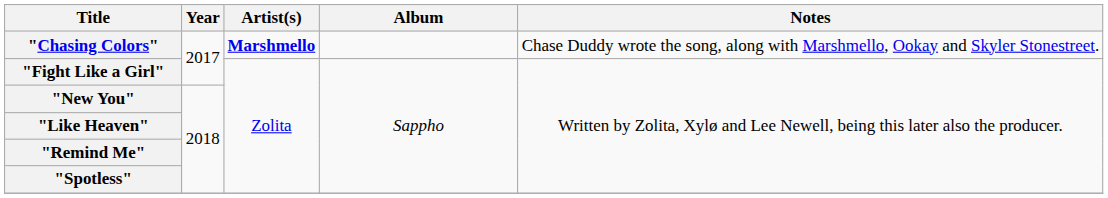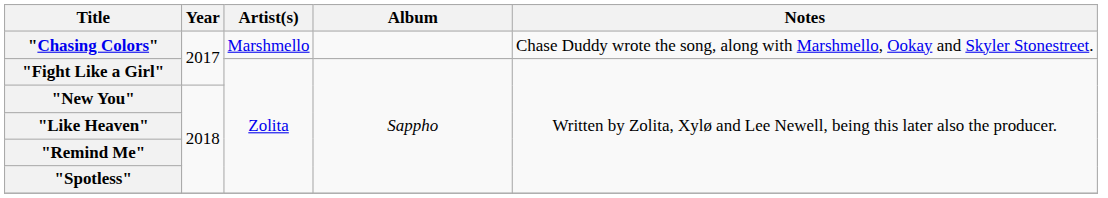(271, 44) bold -> (269, 44) normal
